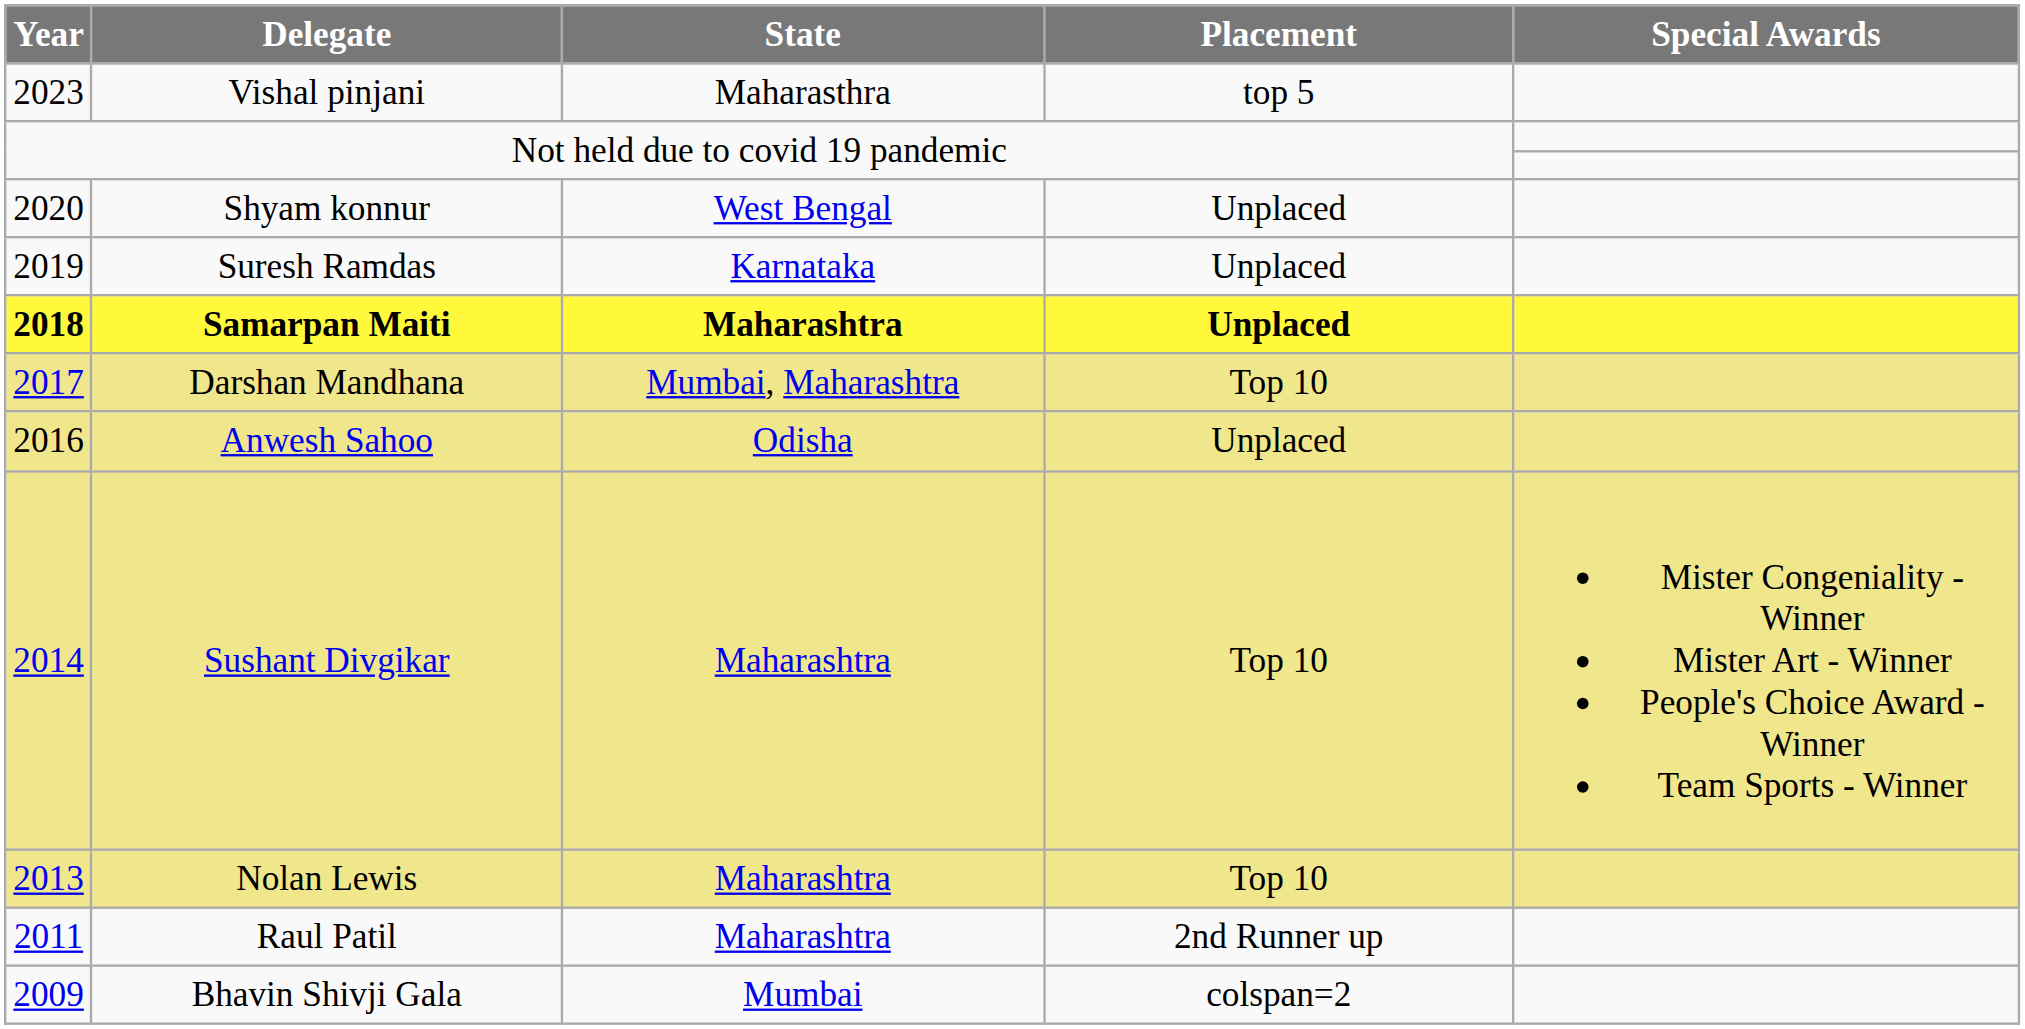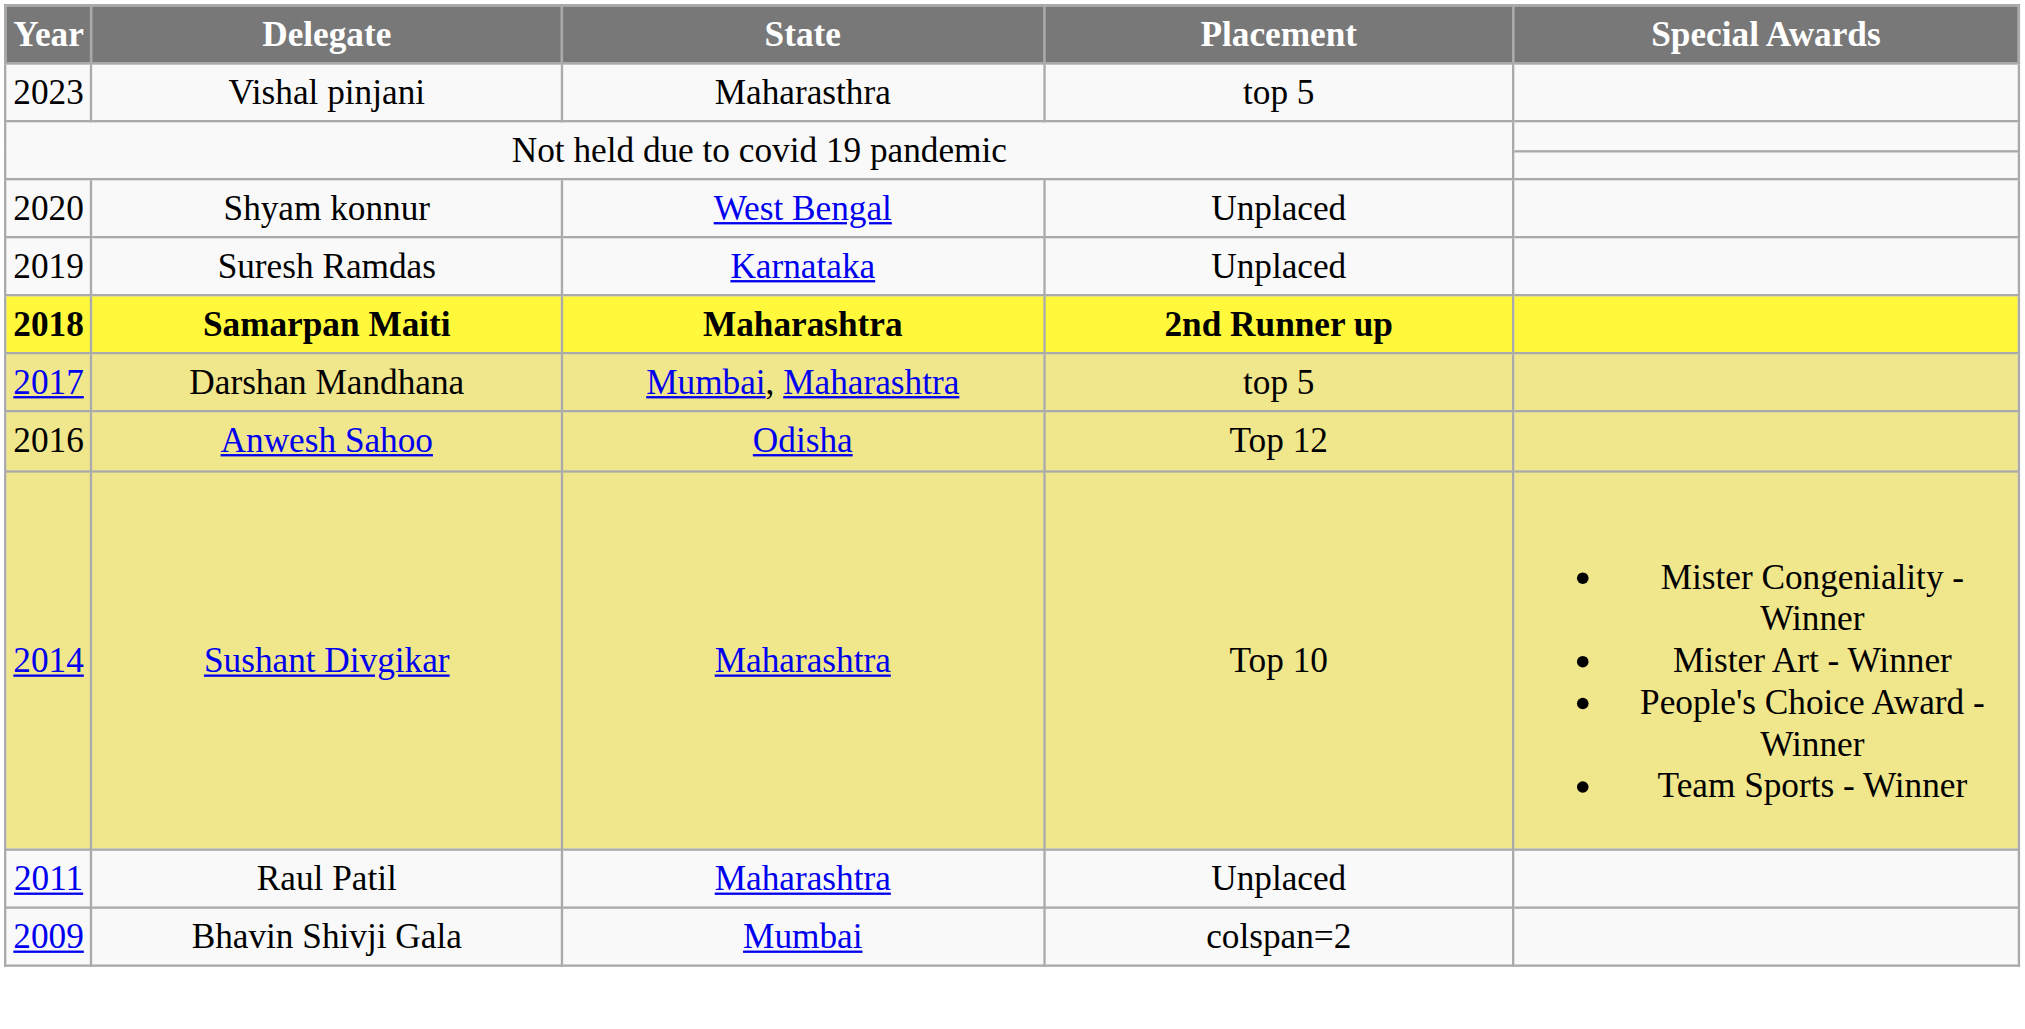(1279, 324) Unplaced -> (1279, 324) 2nd Runner up
(1279, 382) Top 10 -> (1279, 382) top 5
(1279, 440) Unplaced -> (1279, 440) Top 12
- row: (49, 878)
(1279, 936) 2nd Runner up -> (1279, 878) Unplaced
